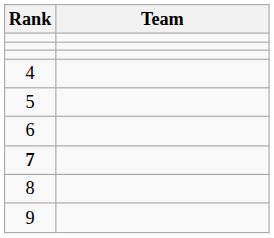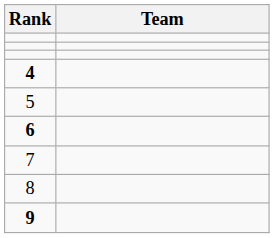(30, 73) normal -> (30, 73) bold
(30, 130) normal -> (30, 130) bold
(30, 159) bold -> (30, 159) normal
(30, 217) normal -> (30, 217) bold
